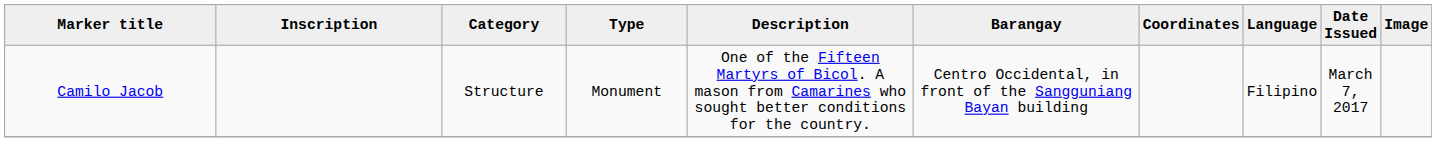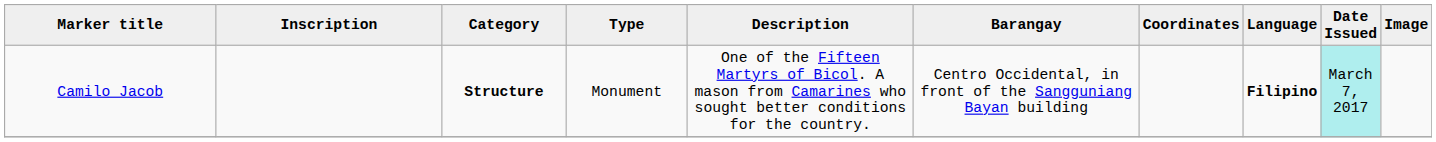(504, 91) normal -> (504, 91) bold
(1282, 91) normal -> (1282, 91) bold
(1351, 91) no background -> (1351, 91) paleturquoise background
